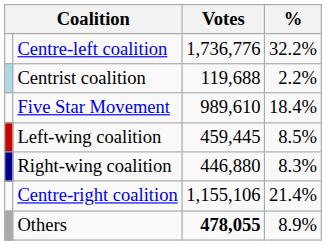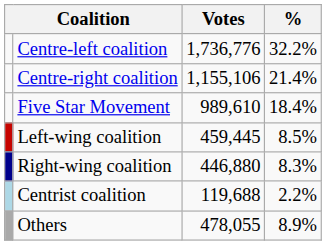rows swapped: (98, 195) <-> (82, 78)
(230, 225) bold -> (230, 225) normal
